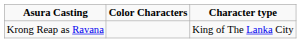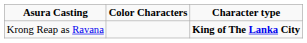(243, 29) normal -> (246, 29) bold
